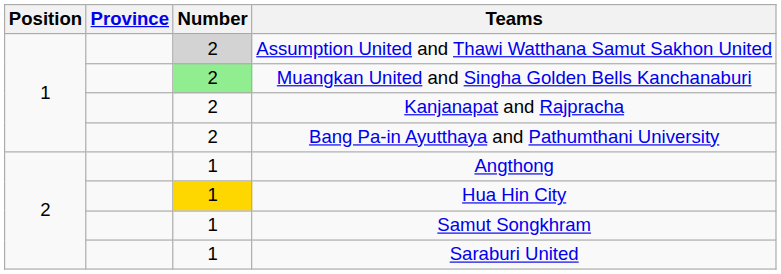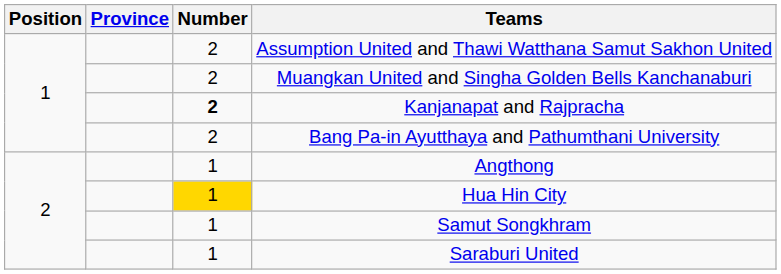(213, 48) lightgrey background -> (213, 48) no background
(213, 78) lightgreen background -> (213, 78) no background
(213, 107) normal -> (213, 107) bold
